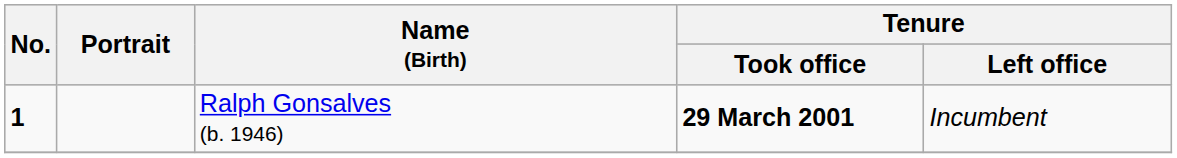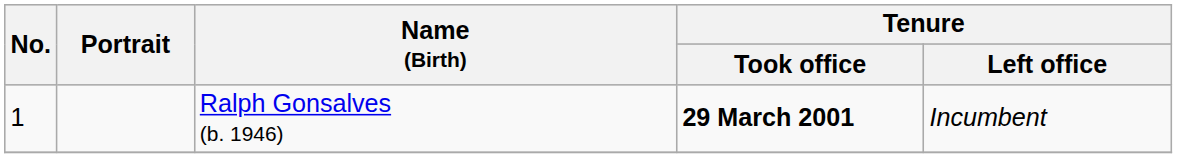(18, 118) bold -> (18, 118) normal
